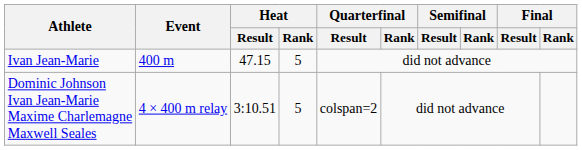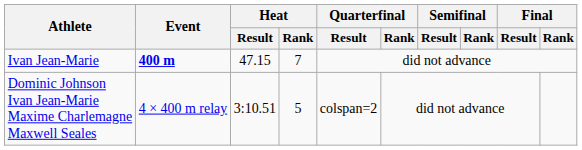(156, 61) normal -> (157, 61) bold
(298, 61) 5 -> (298, 61) 7
